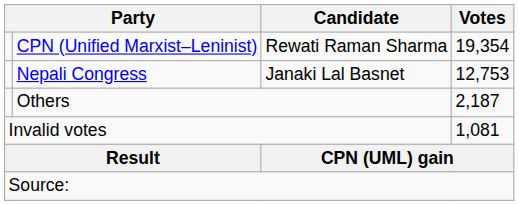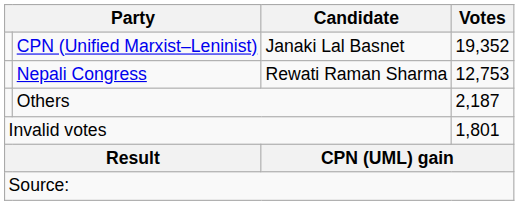(356, 46) Rewati Raman Sharma -> (335, 46) Janaki Lal Basnet
(482, 46) 19,354 -> (482, 46) 19,352
(335, 74) Janaki Lal Basnet -> (356, 74) Rewati Raman Sharma
(478, 130) 1,081 -> (478, 130) 1,801
